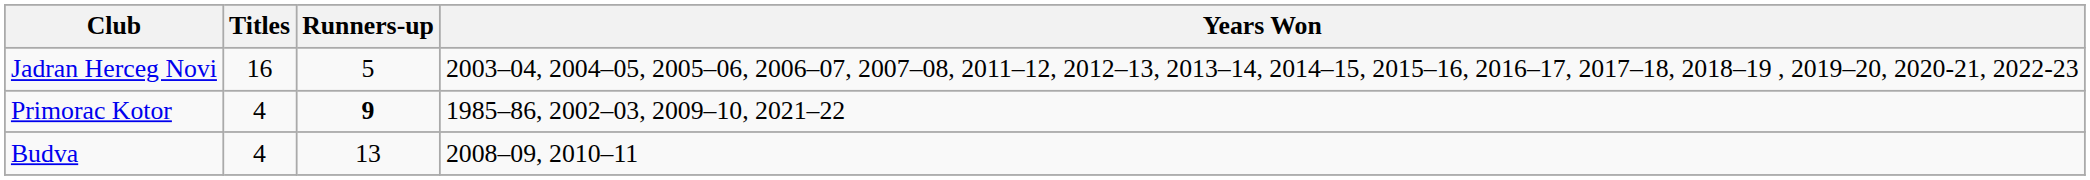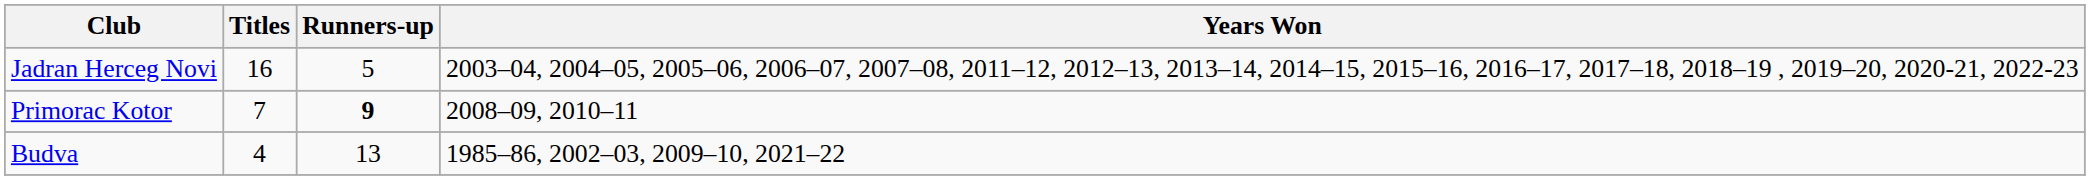(260, 111) 4 -> (260, 111) 7
(646, 111) 1985–86, 2002–03, 2009–10, 2021–22 -> (542, 111) 2008–09, 2010–11
(542, 153) 2008–09, 2010–11 -> (646, 153) 1985–86, 2002–03, 2009–10, 2021–22
